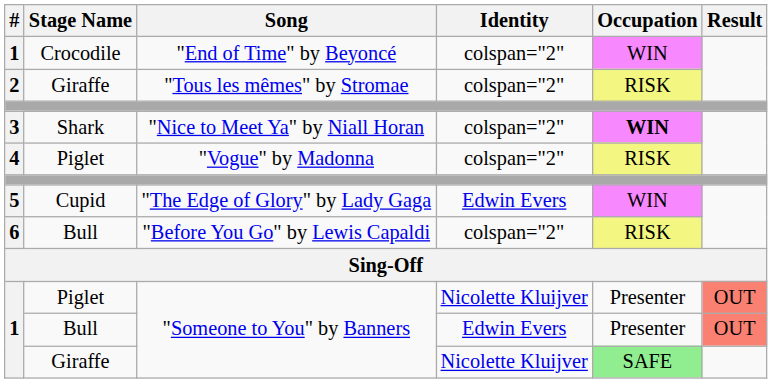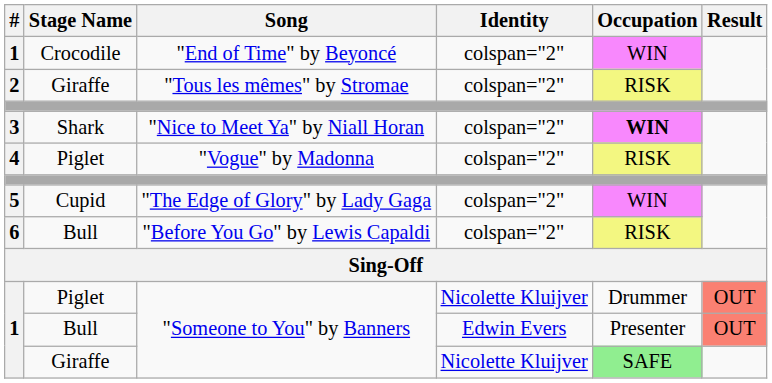(514, 200) Edwin Evers -> (514, 200) colspan="2"
(647, 297) Presenter -> (647, 297) Drummer
